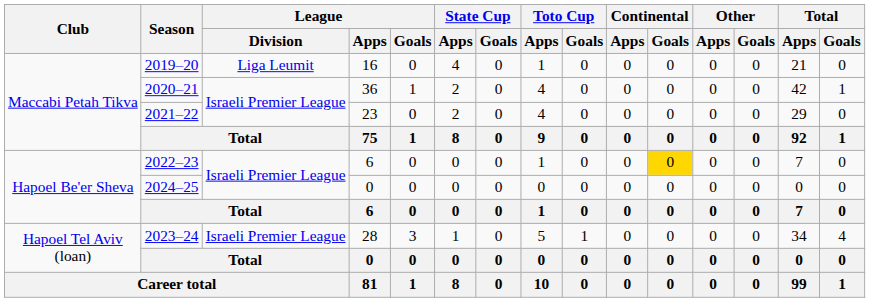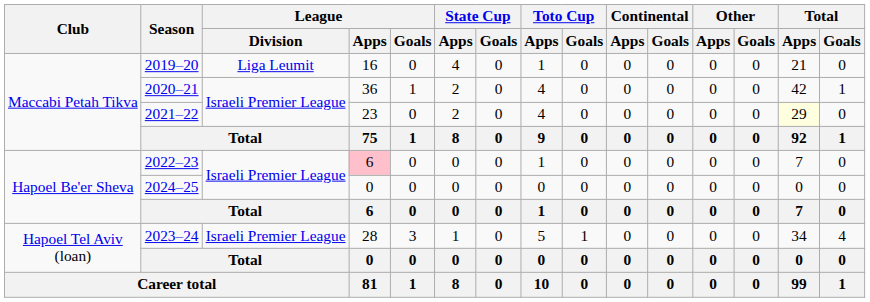(799, 114) no background -> (799, 114) lightyellow background
(370, 162) no background -> (370, 162) pink background
(670, 162) gold background -> (670, 162) no background
